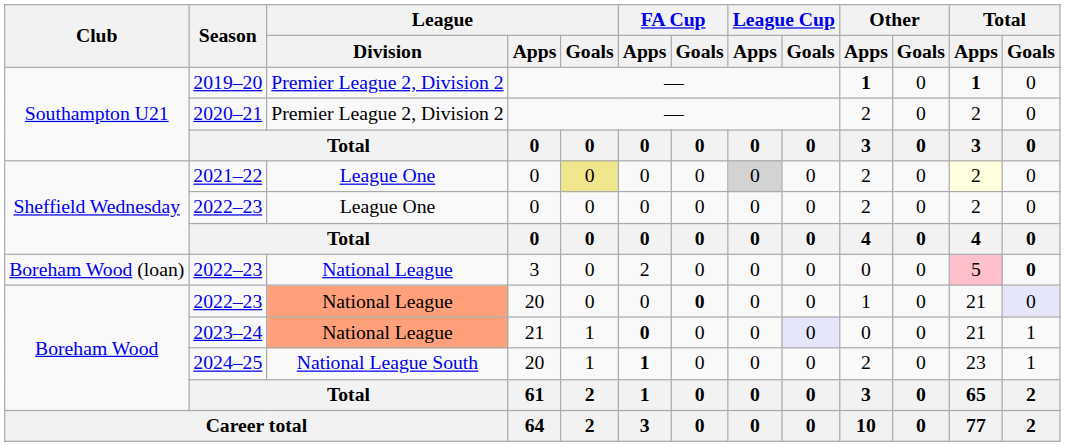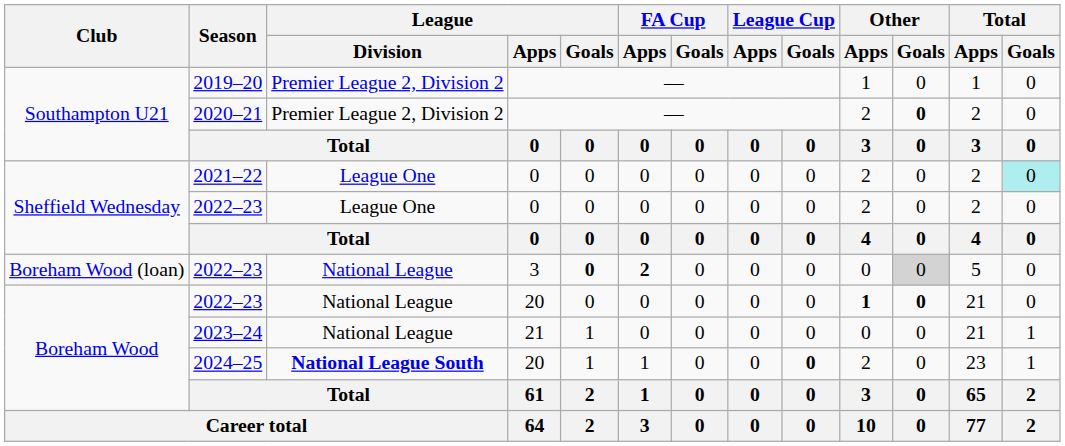(866, 82) bold -> (866, 82) normal
(976, 82) bold -> (976, 82) normal
(921, 113) normal -> (921, 113) bold
(590, 176) khaki background -> (590, 176) no background
(755, 176) lightgrey background -> (755, 176) no background
(976, 176) lightyellow background -> (976, 176) no background
(1031, 176) no background -> (1031, 176) paleturquoise background
(590, 269) normal -> (590, 269) bold
(645, 269) normal -> (645, 269) bold
(921, 269) no background -> (921, 269) lightgrey background
(976, 269) pink background -> (976, 269) no background
(1031, 269) bold -> (1031, 269) normal
(387, 301) lightsalmon background -> (387, 301) no background
(700, 301) bold -> (700, 301) normal
(866, 301) normal -> (866, 301) bold
(921, 301) normal -> (921, 301) bold
(1031, 301) lavender background -> (1031, 301) no background
(387, 332) lightsalmon background -> (387, 332) no background
(645, 332) bold -> (645, 332) normal
(811, 332) lavender background -> (811, 332) no background
(387, 363) normal -> (387, 363) bold
(645, 363) bold -> (645, 363) normal
(811, 363) normal -> (811, 363) bold
